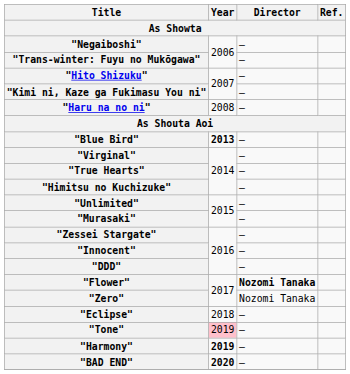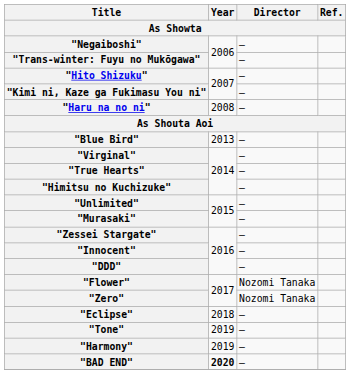(223, 139) bold -> (223, 139) normal
(277, 282) bold -> (277, 282) normal
(223, 330) pink background -> (223, 330) no background
(223, 346) bold -> (223, 346) normal
